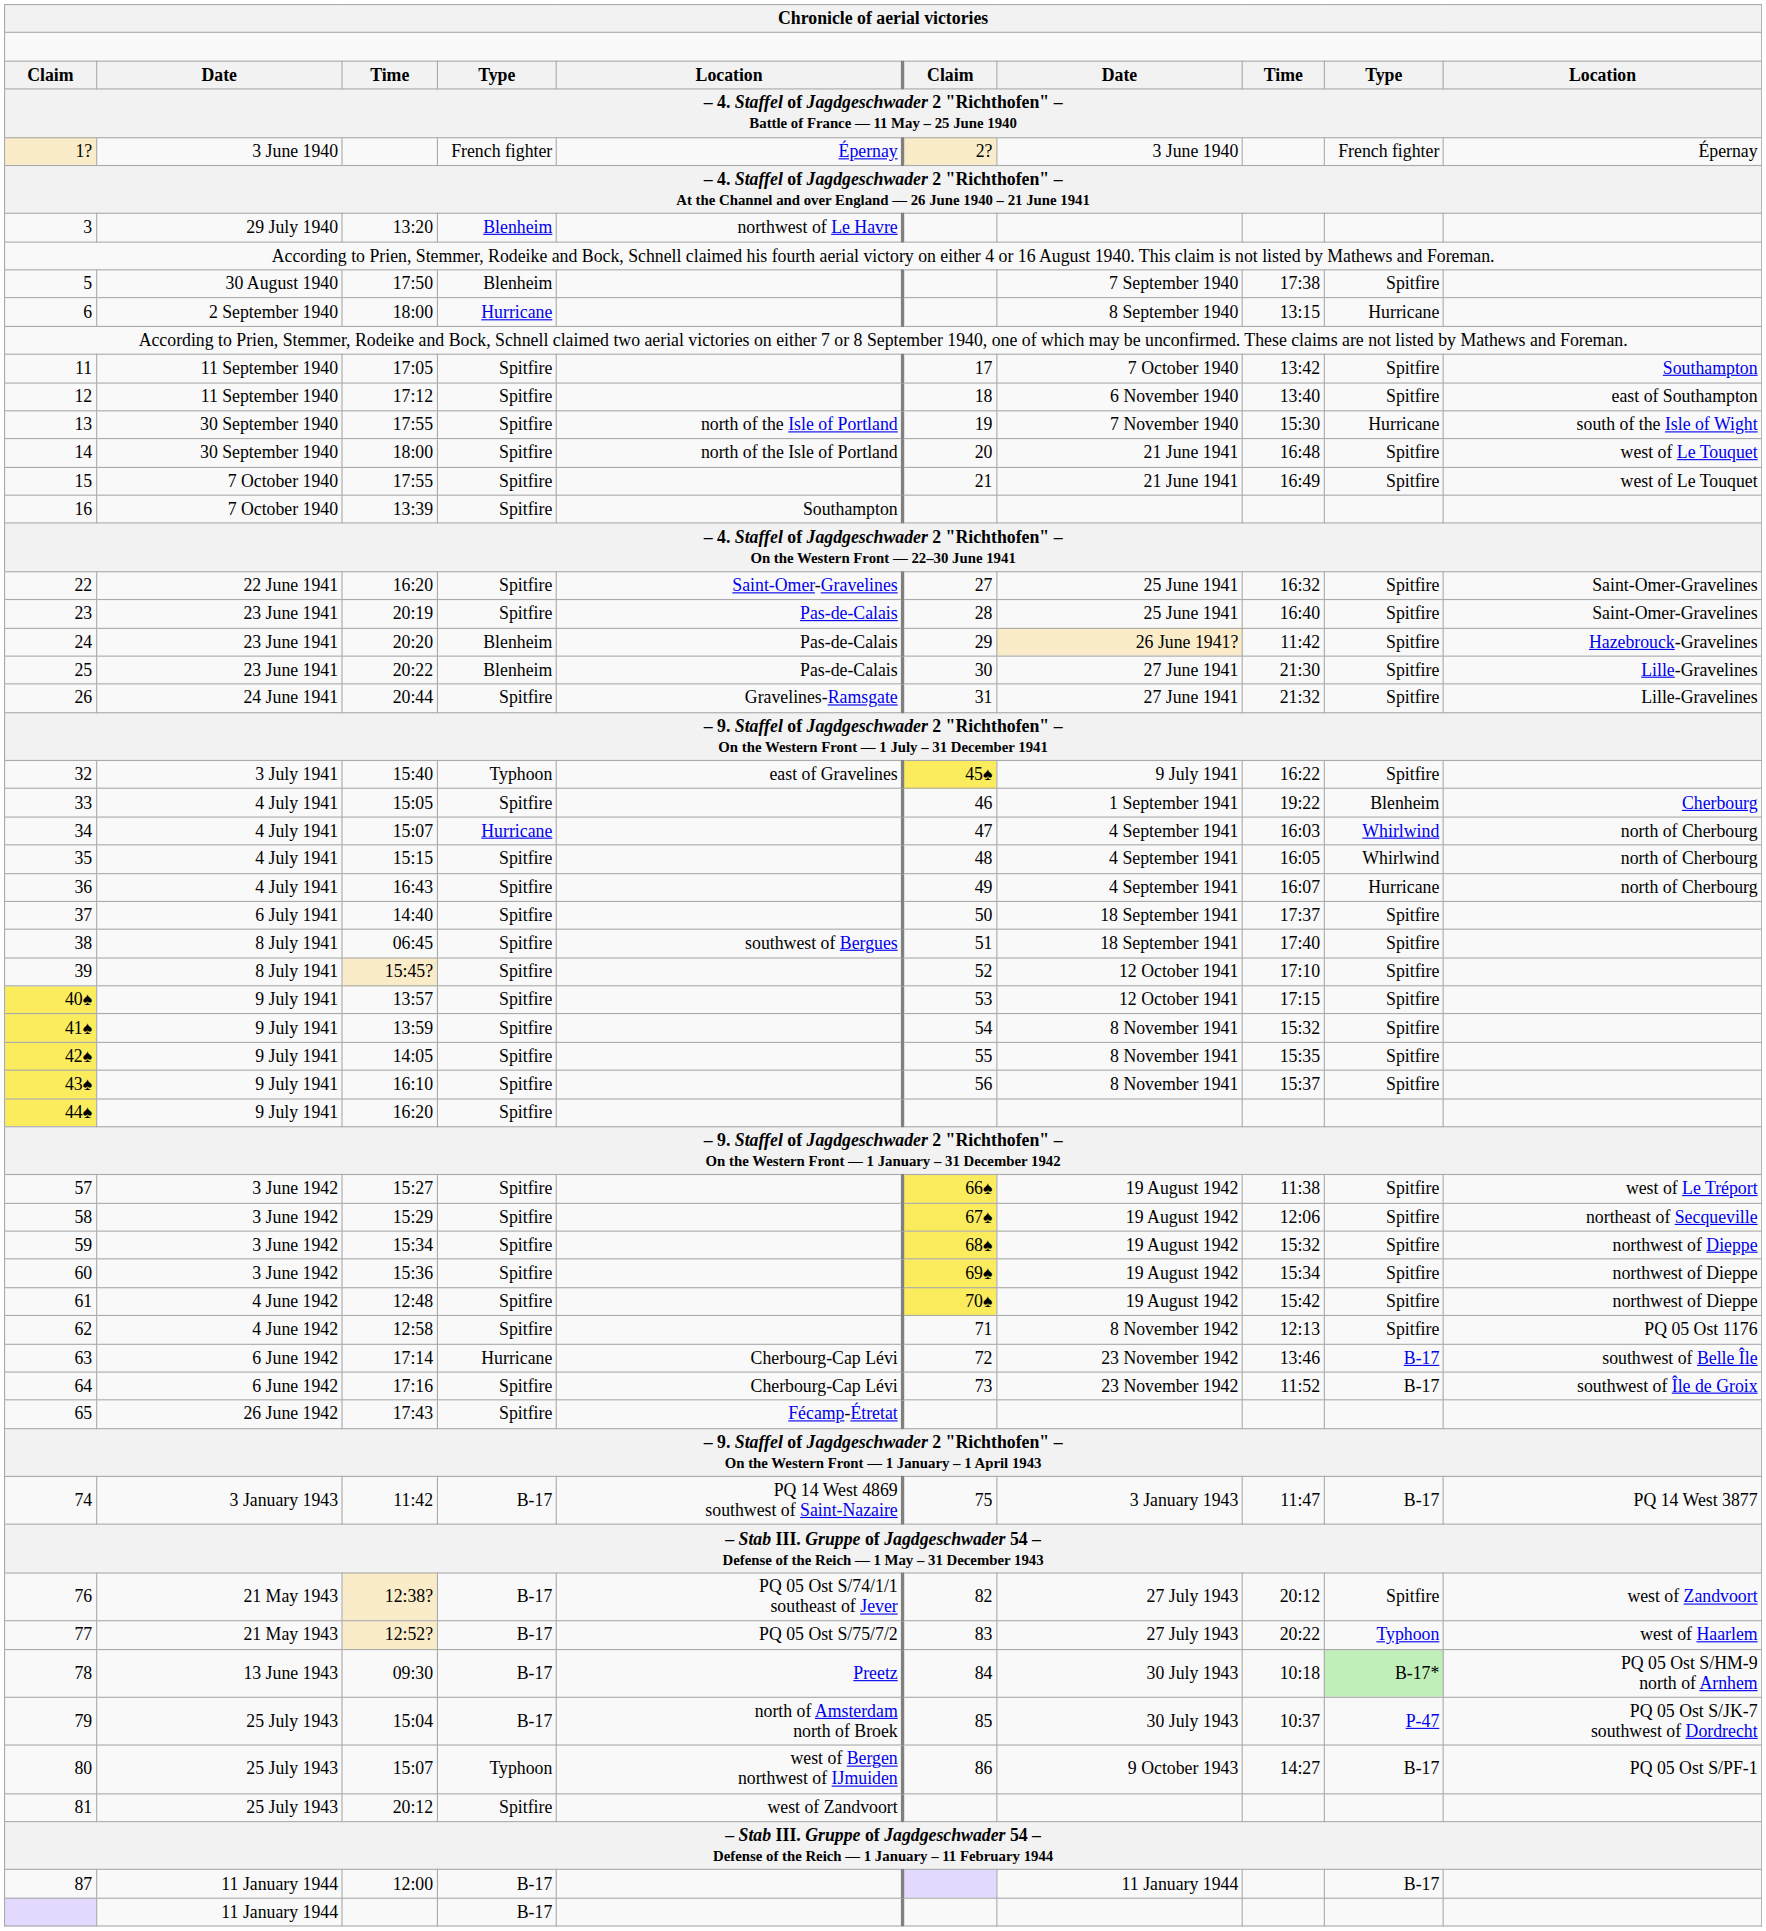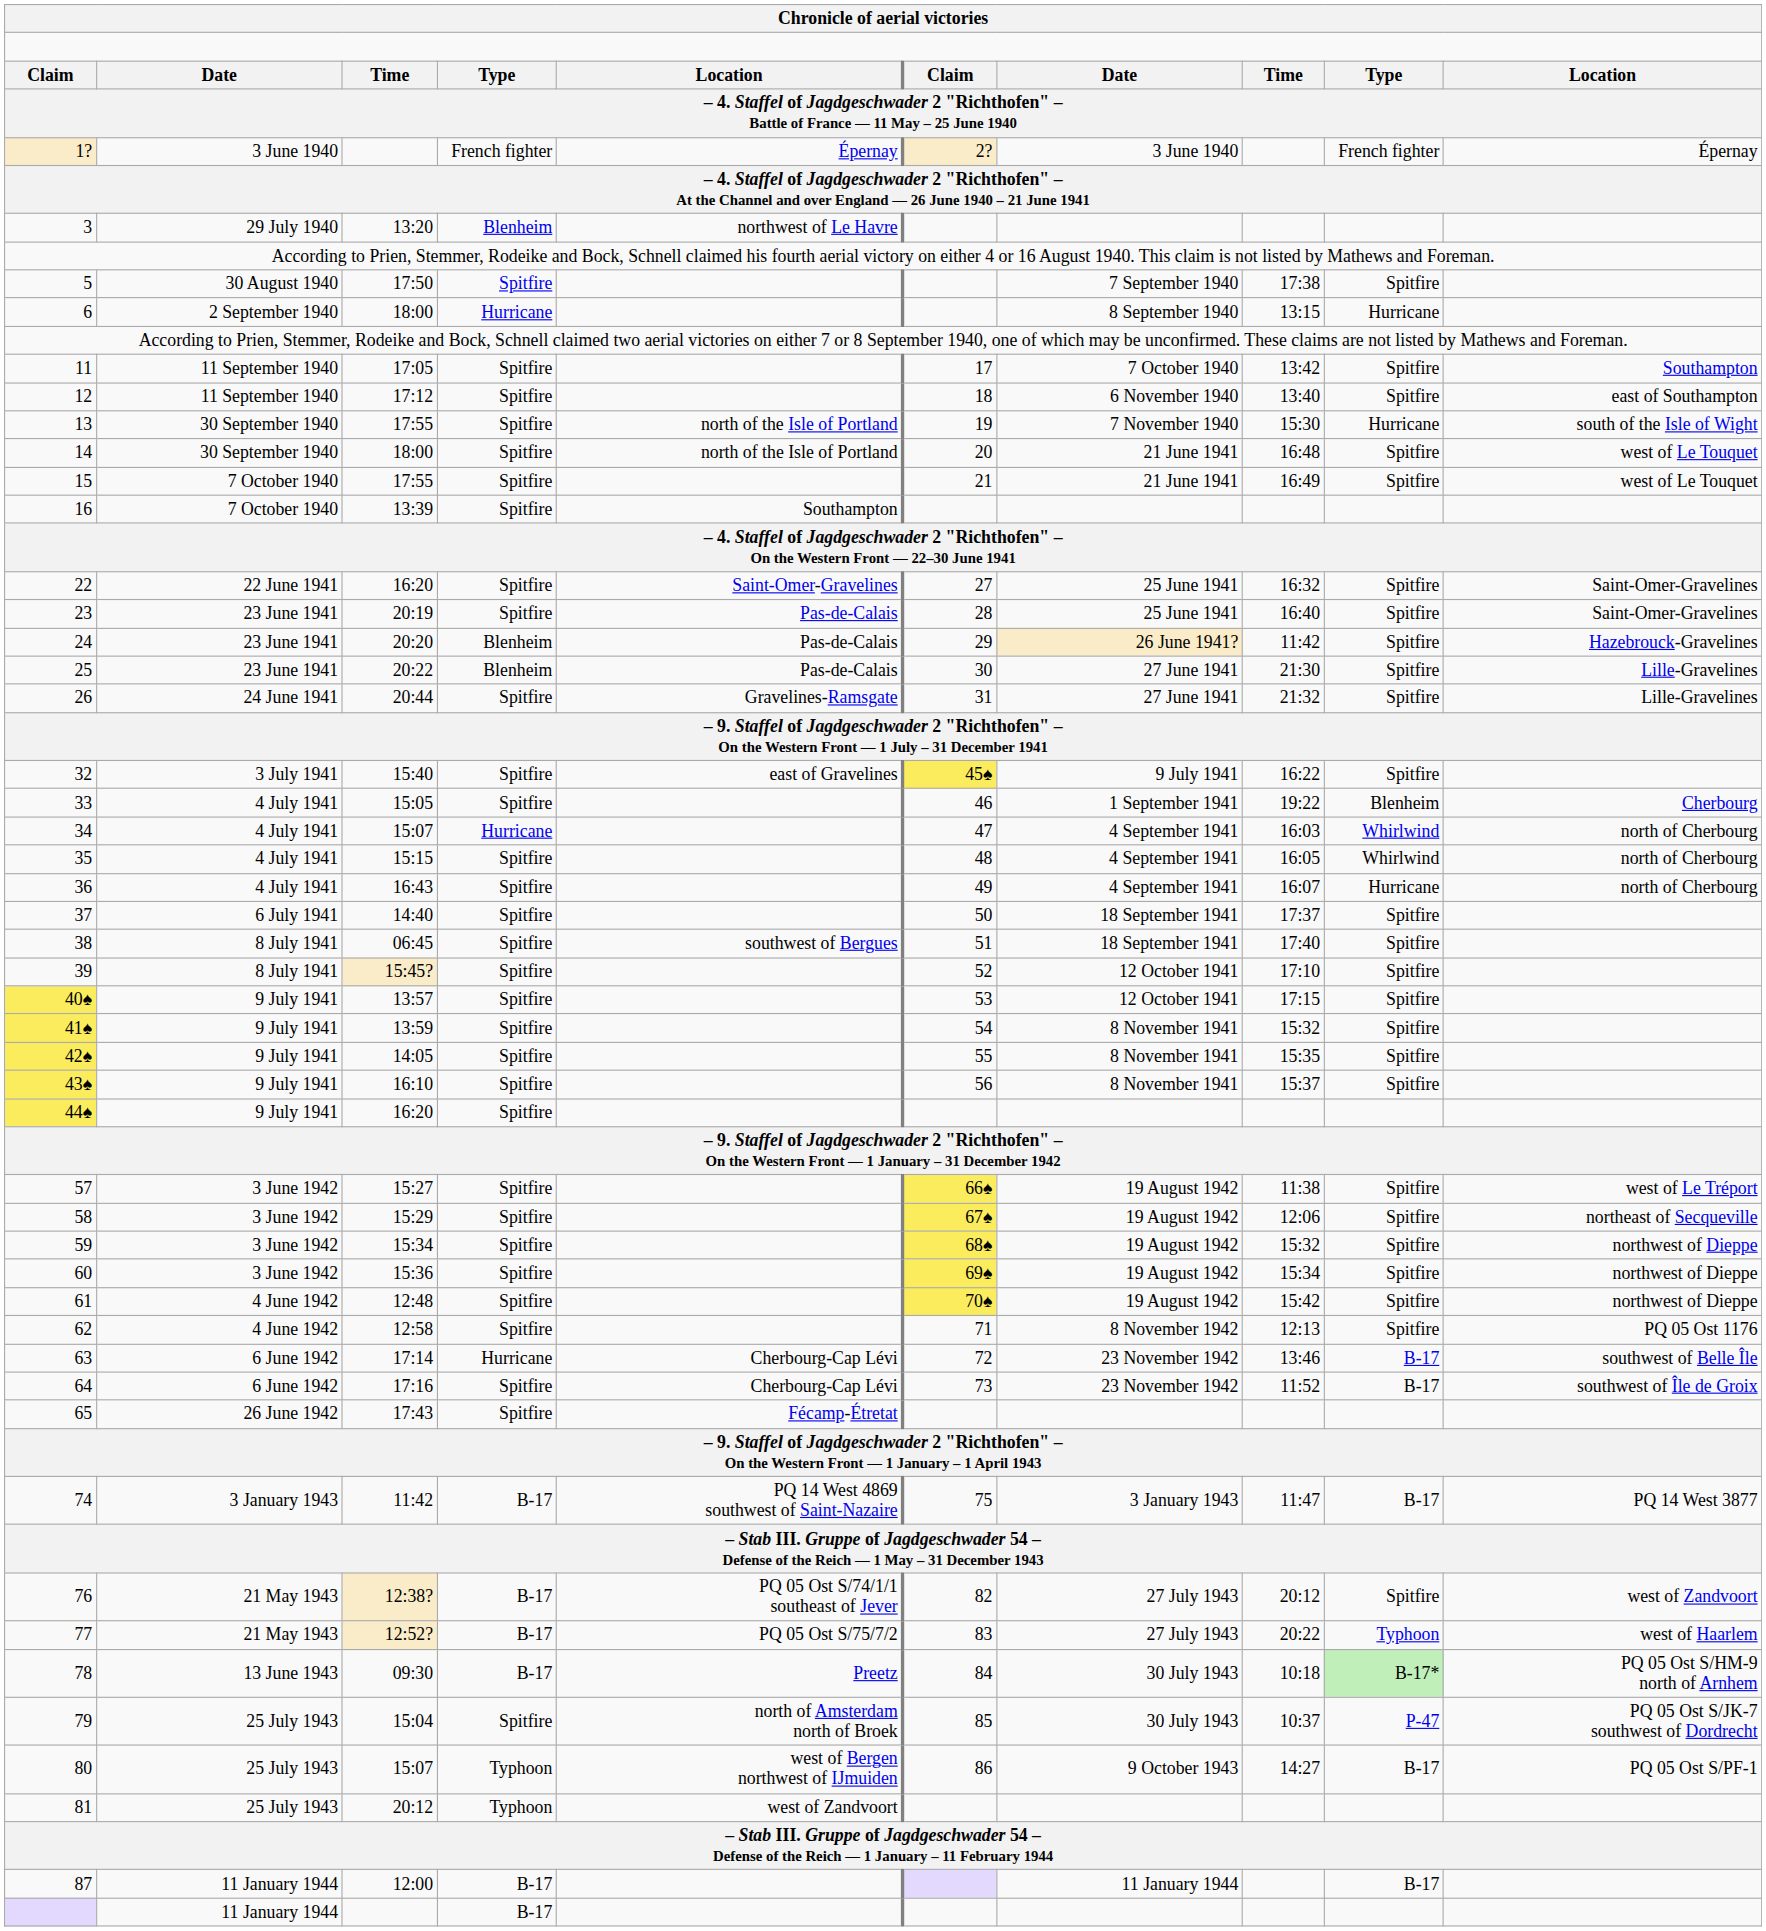(518, 283) Blenheim -> (526, 283) Spitfire
(521, 774) Typhoon -> (526, 774) Spitfire
(535, 1721) B-17 -> (526, 1721) Spitfire
(526, 1807) Spitfire -> (521, 1807) Typhoon
